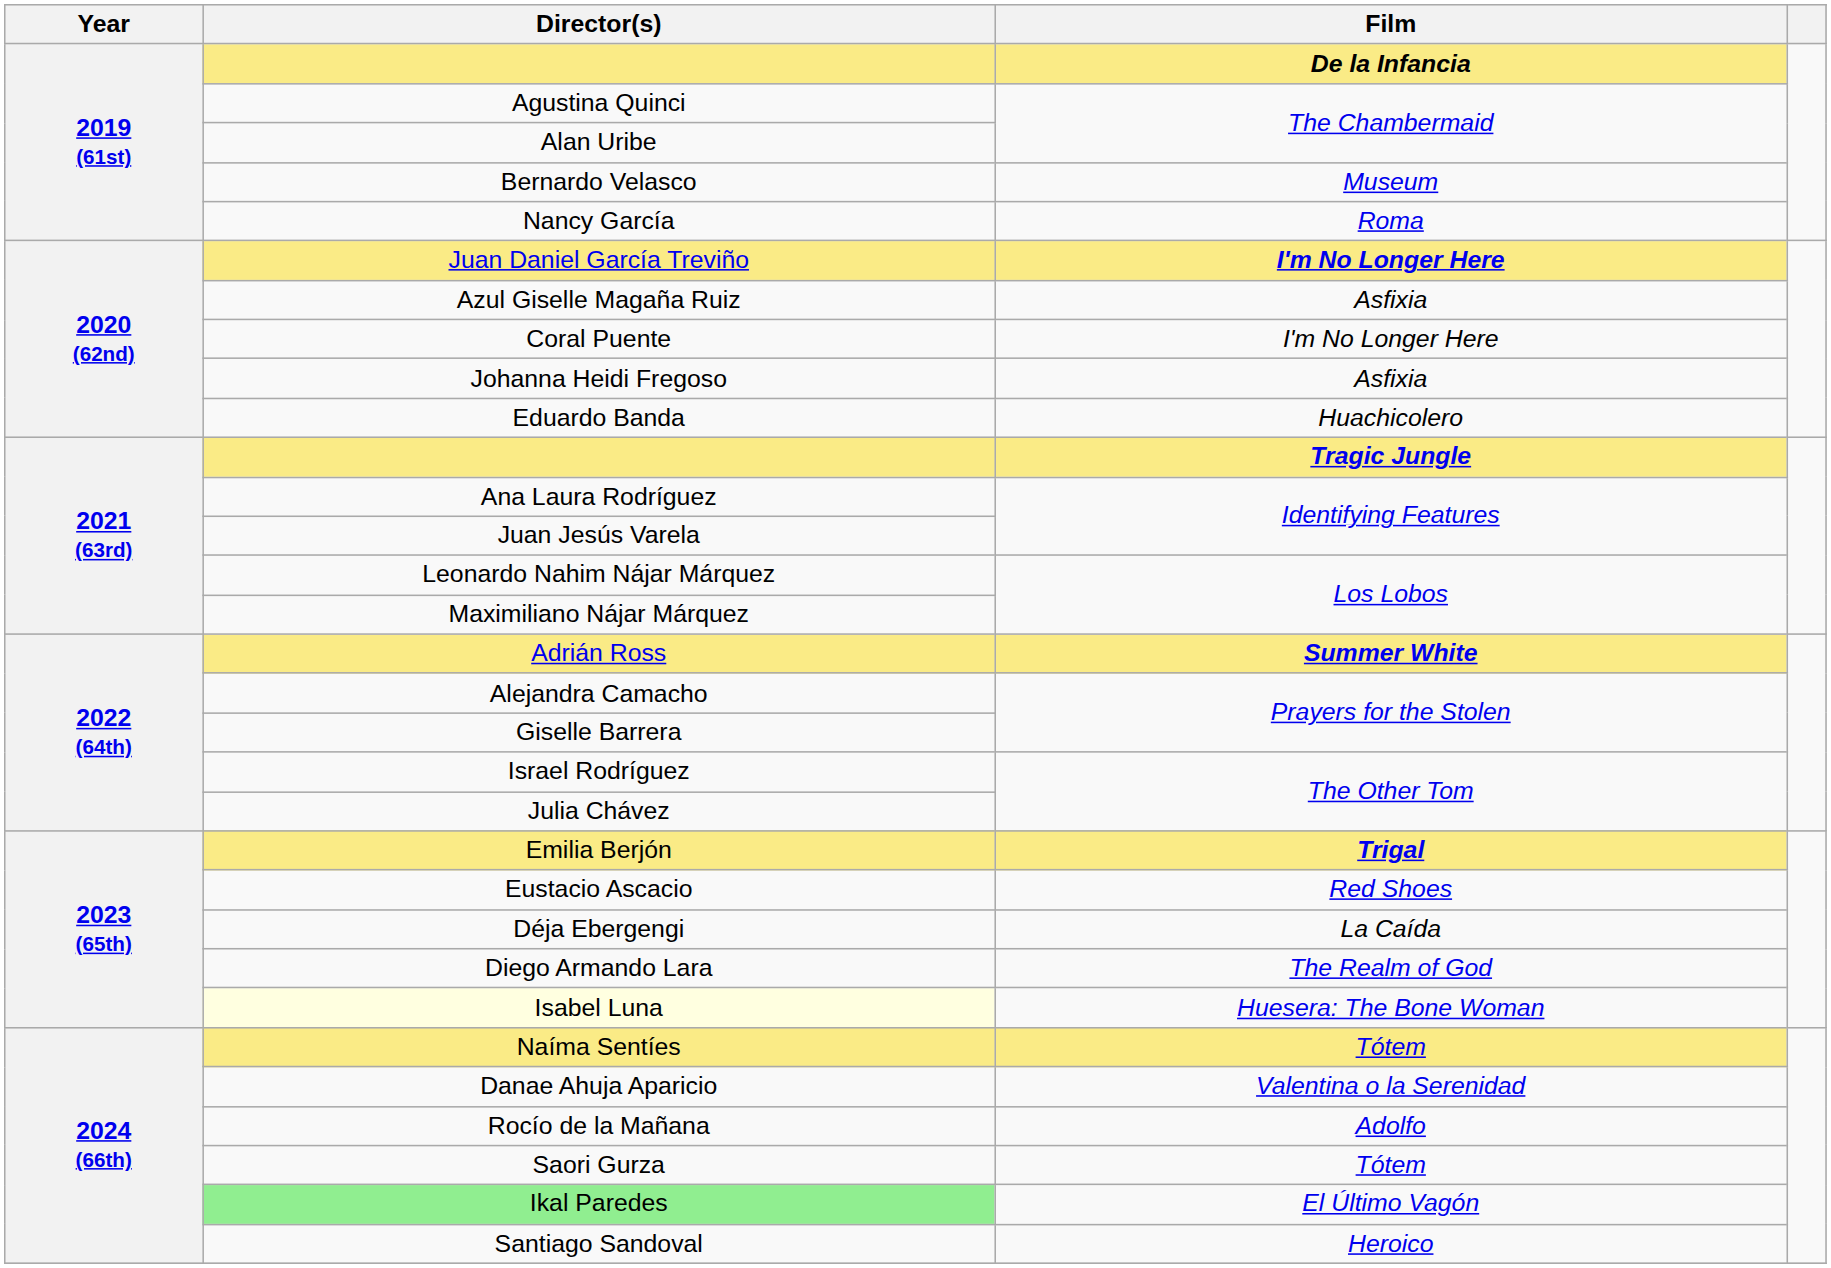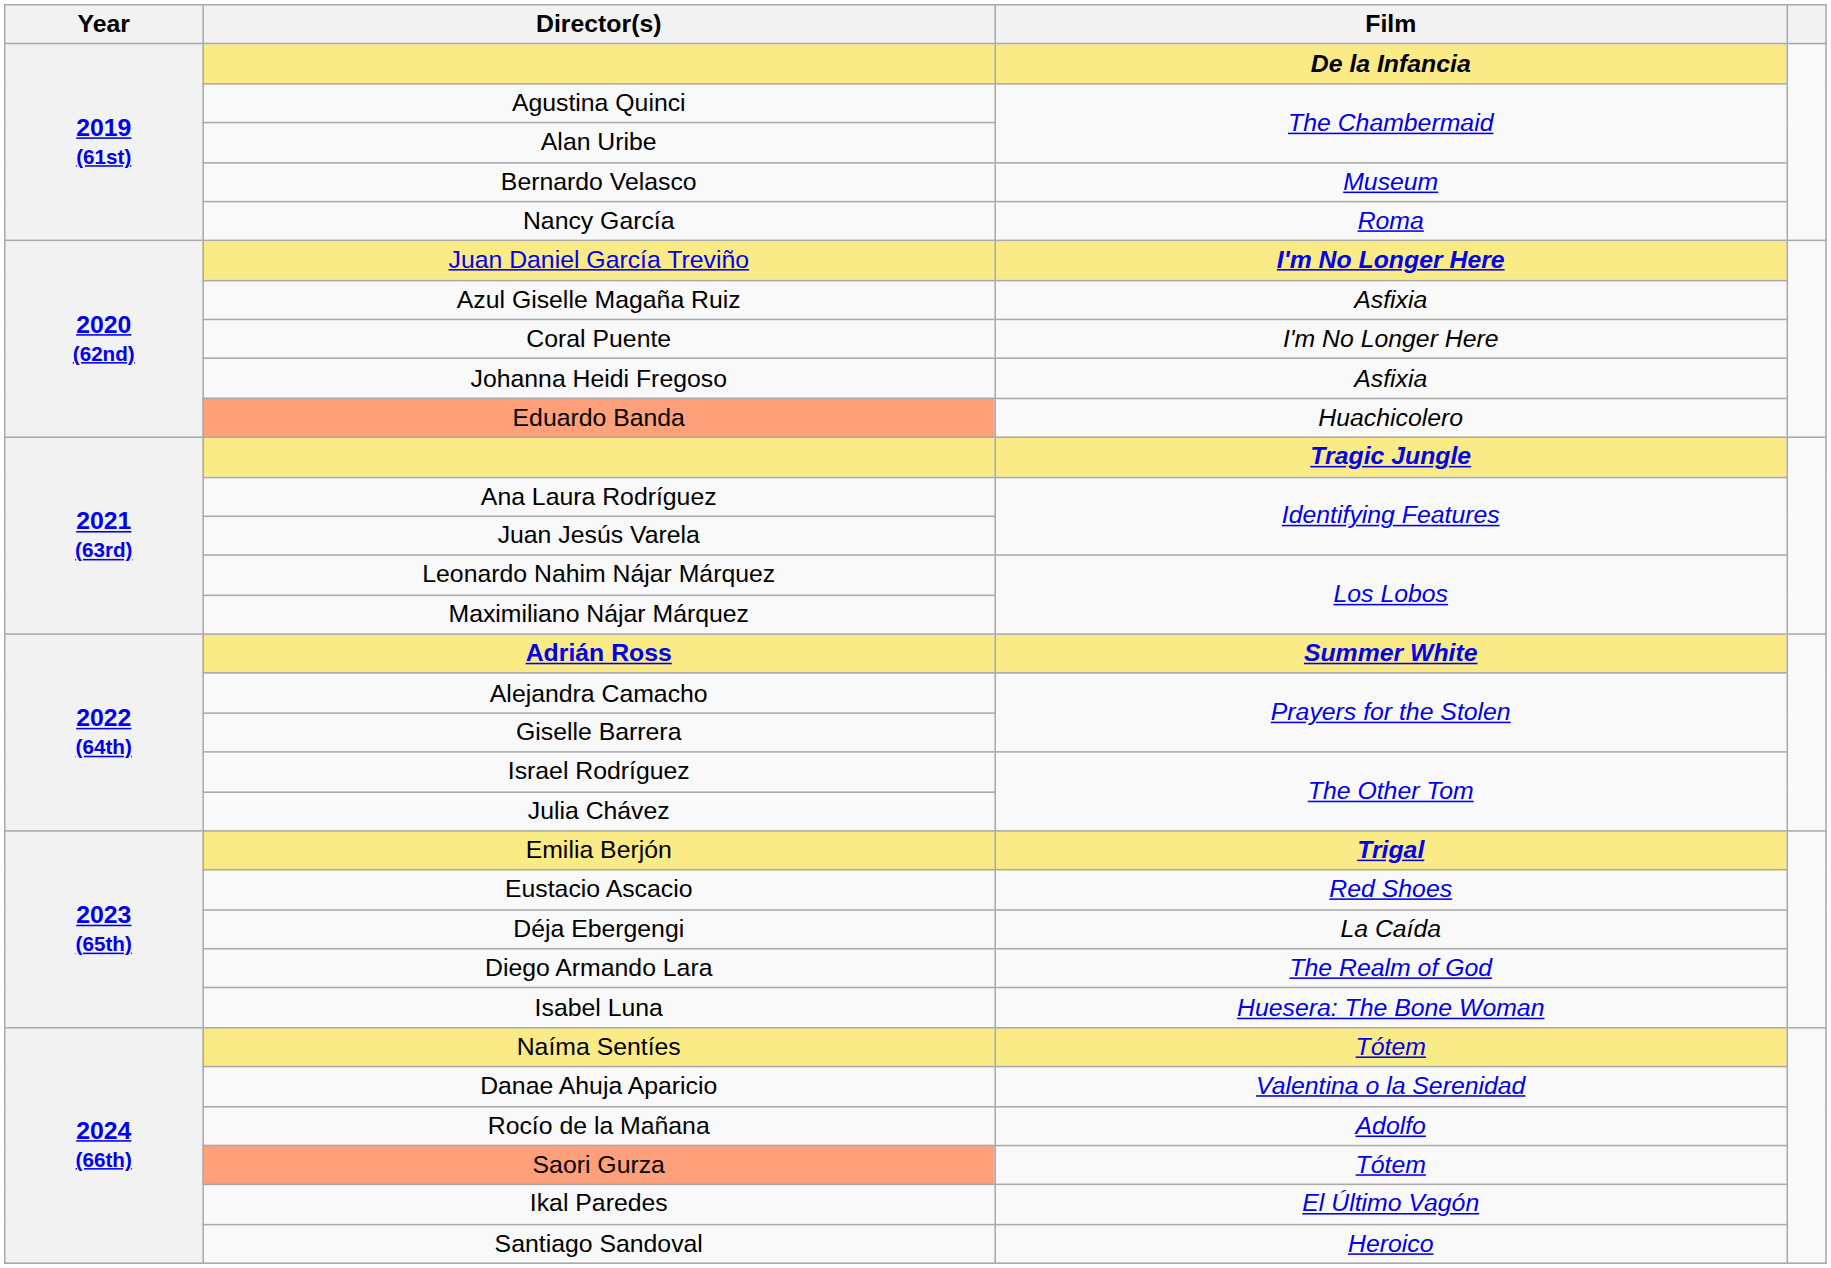(599, 417) no background -> (599, 417) lightsalmon background
(599, 653) normal -> (599, 653) bold
(599, 1007) lightyellow background -> (599, 1007) no background
(599, 1164) no background -> (599, 1164) lightsalmon background
(599, 1204) lightgreen background -> (599, 1204) no background
